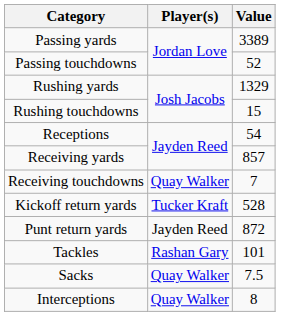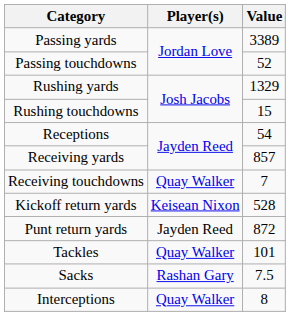(190, 205) Tucker Kraft -> (195, 205) Keisean Nixon
(190, 252) Rashan Gary -> (195, 252) Quay Walker
(190, 275) Quay Walker -> (195, 275) Rashan Gary
